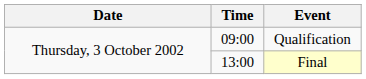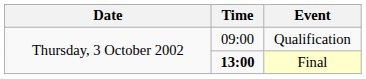(237, 62) normal -> (237, 62) bold
